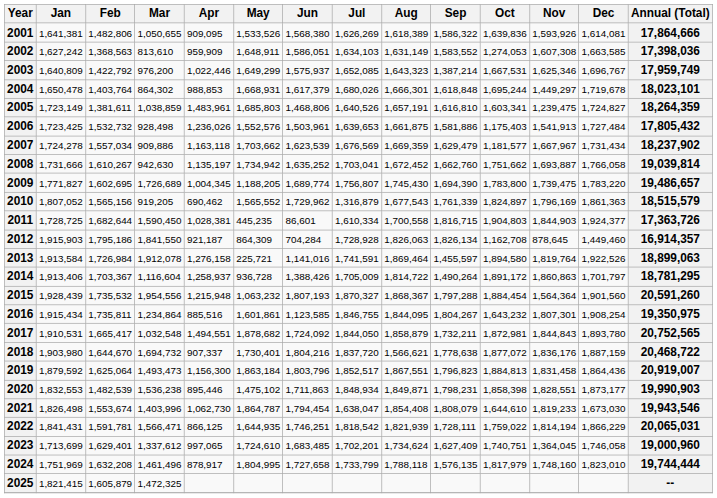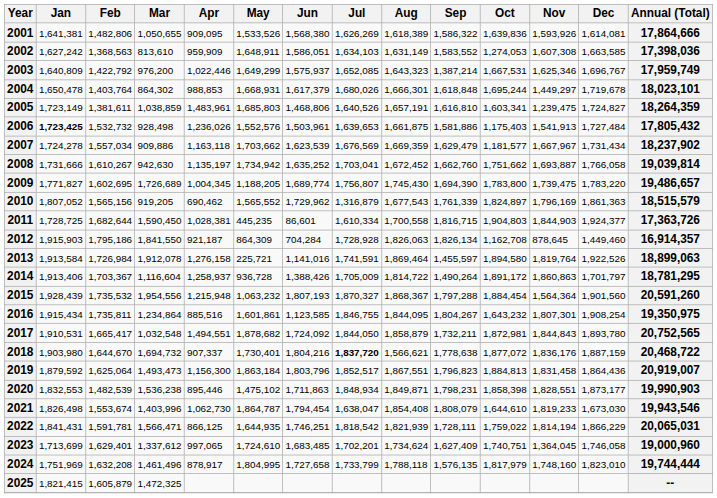(61, 127) normal -> (61, 126) bold
(357, 352) normal -> (357, 351) bold
